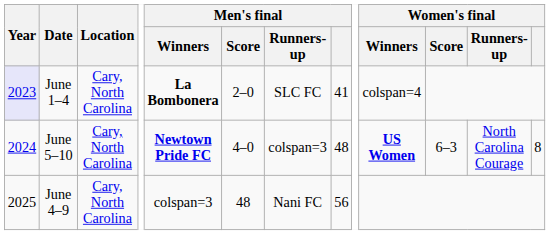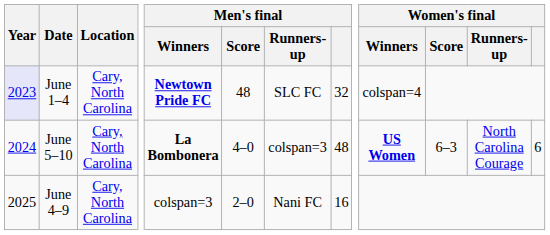(183, 92) La Bombonera -> (183, 92) Newtown Pride FC
(243, 92) 2–0 -> (243, 92) 48
(341, 92) 41 -> (341, 92) 32
(183, 147) Newtown Pride FC -> (183, 147) La Bombonera
(538, 147) 8 -> (538, 147) 6
(243, 202) 48 -> (243, 202) 2–0
(341, 202) 56 -> (341, 202) 16
